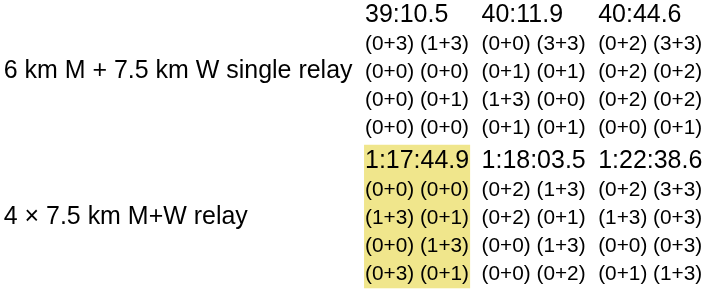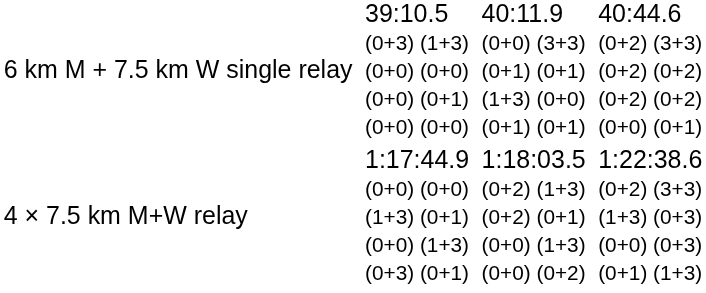(417, 216) khaki background -> (417, 216) no background
